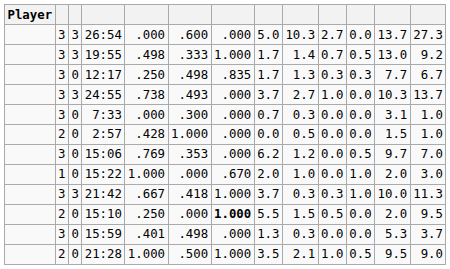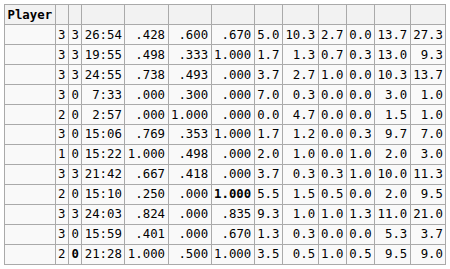(150, 35) .000 -> (150, 35) .428
(236, 35) .000 -> (236, 35) .670
(304, 55) 1.4 -> (304, 55) 1.3
(360, 55) 0.5 -> (360, 55) 0.3
(432, 55) 9.2 -> (432, 55) 9.3
- row: (103, 75)
(268, 114) 0.7 -> (268, 95) 7.0
(396, 114) 3.1 -> (396, 95) 3.0
(150, 134) .428 -> (150, 114) .000
(304, 134) 0.5 -> (304, 114) 4.7
(236, 154) .000 -> (233, 134) 1.000
(268, 154) 6.2 -> (268, 134) 1.7
(360, 154) 0.5 -> (360, 134) 0.3
(193, 174) .000 -> (193, 154) .498
(236, 174) .670 -> (236, 154) .000
(233, 194) 1.000 -> (236, 174) .000
+ row: (103, 214)
(193, 234) .498 -> (193, 234) .000
(236, 234) .000 -> (236, 234) .670
(75, 254) normal -> (75, 254) bold
(304, 254) 2.1 -> (304, 254) 0.5
